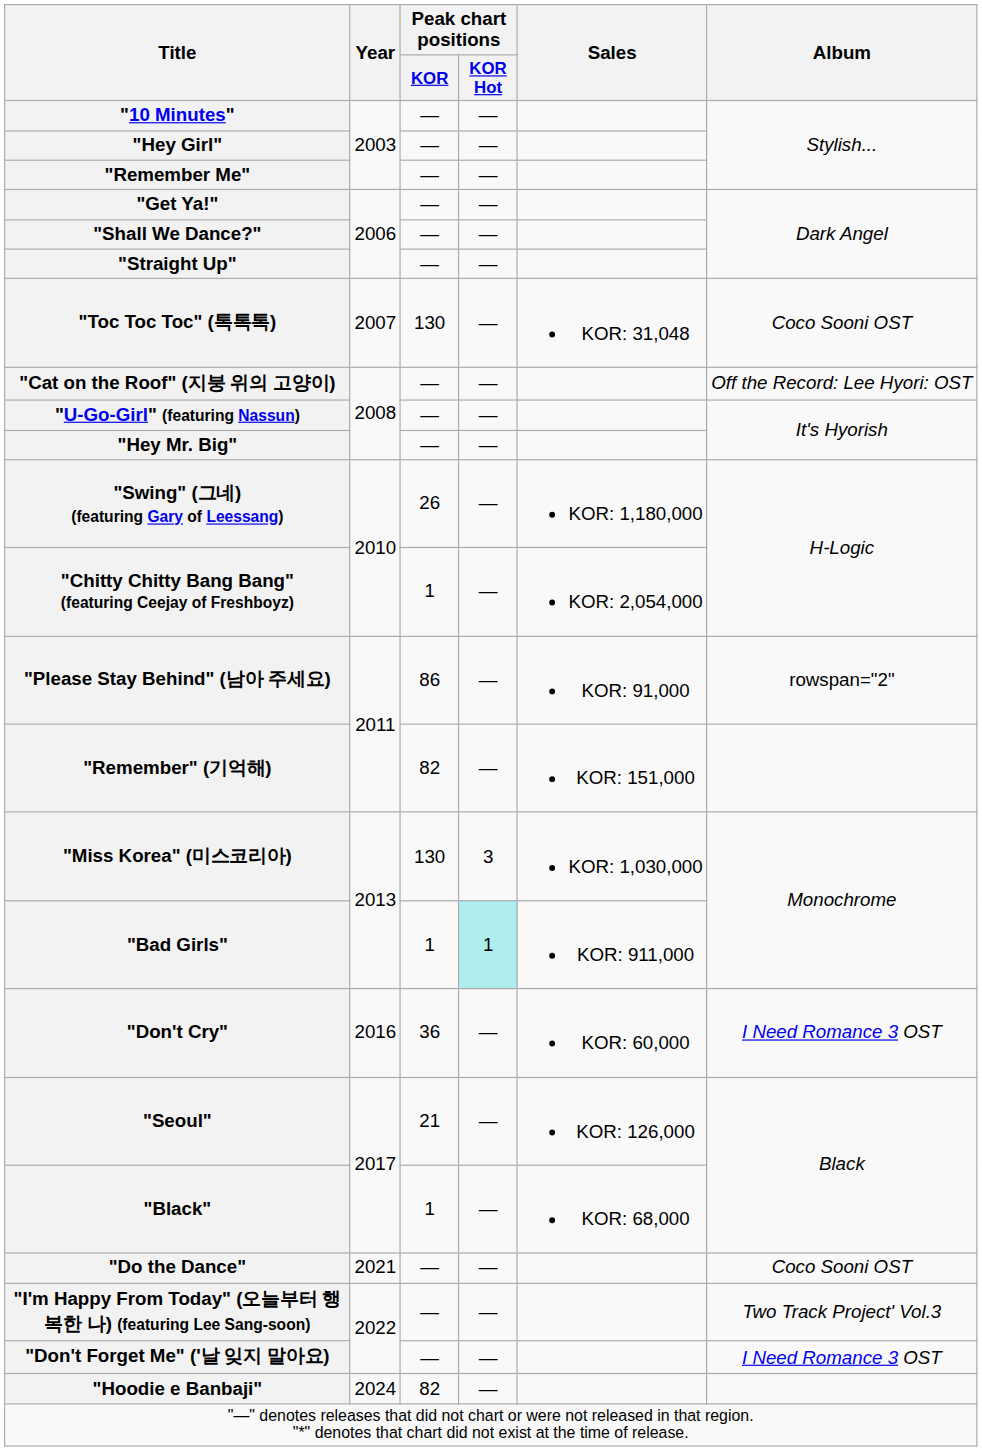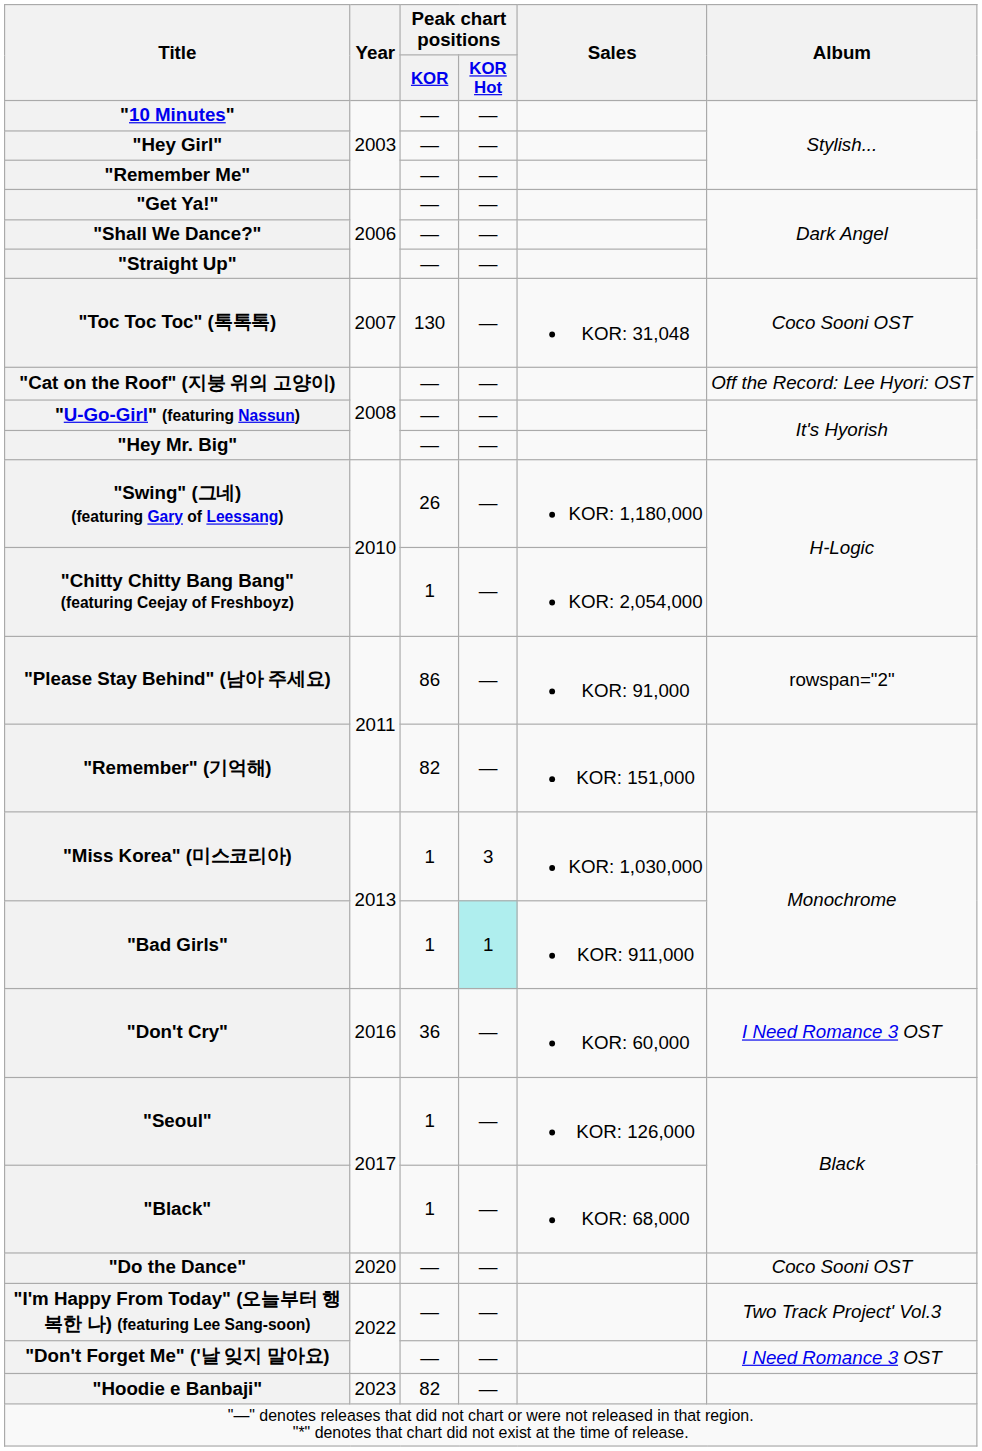(430, 856) 130 -> (430, 856) 1
(430, 1120) 21 -> (430, 1120) 1
(375, 1268) 2021 -> (375, 1268) 2020
(375, 1388) 2024 -> (375, 1388) 2023
